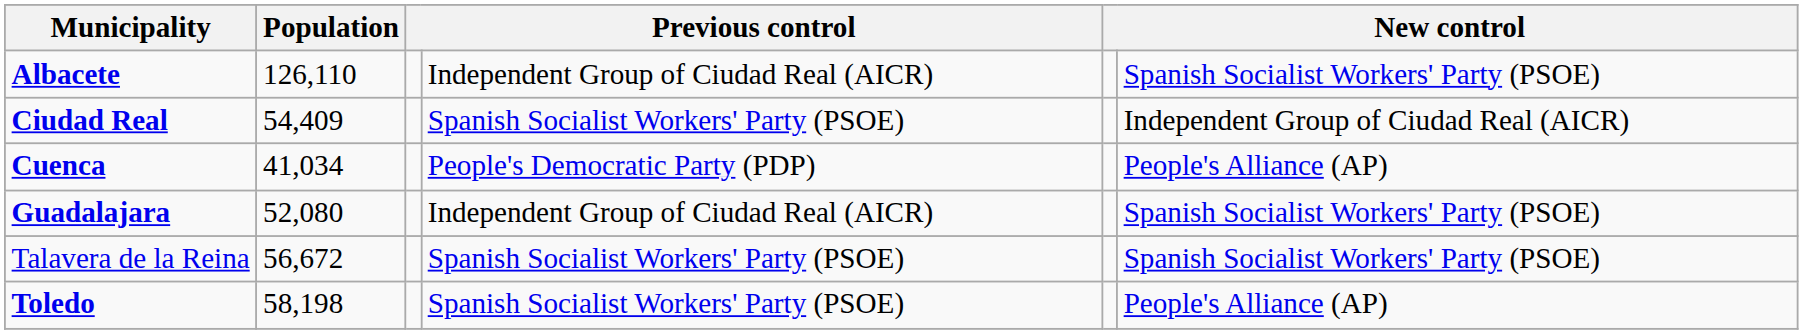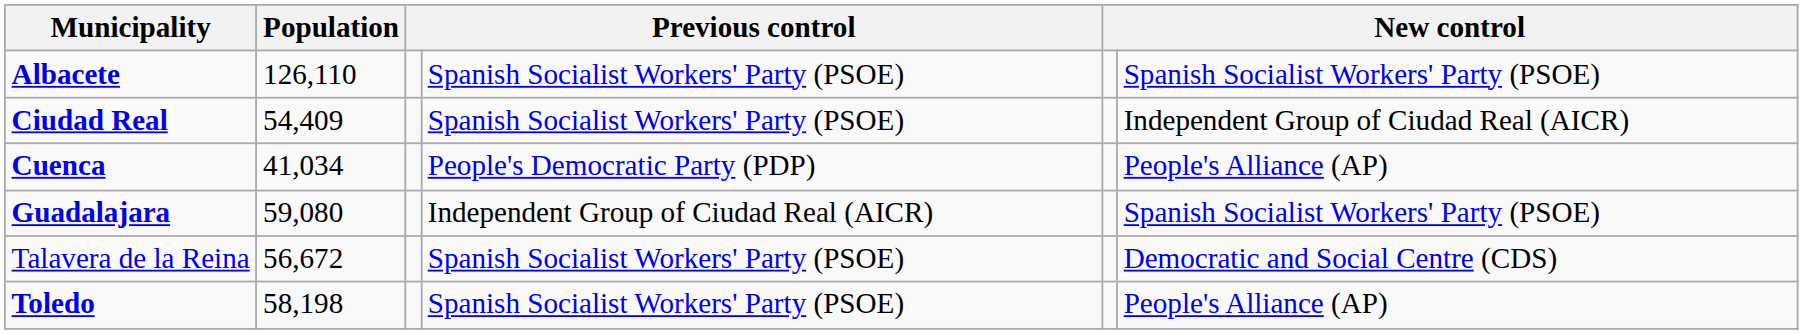(680, 73) Independent Group of Ciudad Real (AICR) -> (666, 73) Spanish Socialist Workers' Party (PSOE)
(303, 212) 52,080 -> (303, 212) 59,080
(1362, 258) Spanish Socialist Workers' Party (PSOE) -> (1340, 258) Democratic and Social Centre (CDS)
